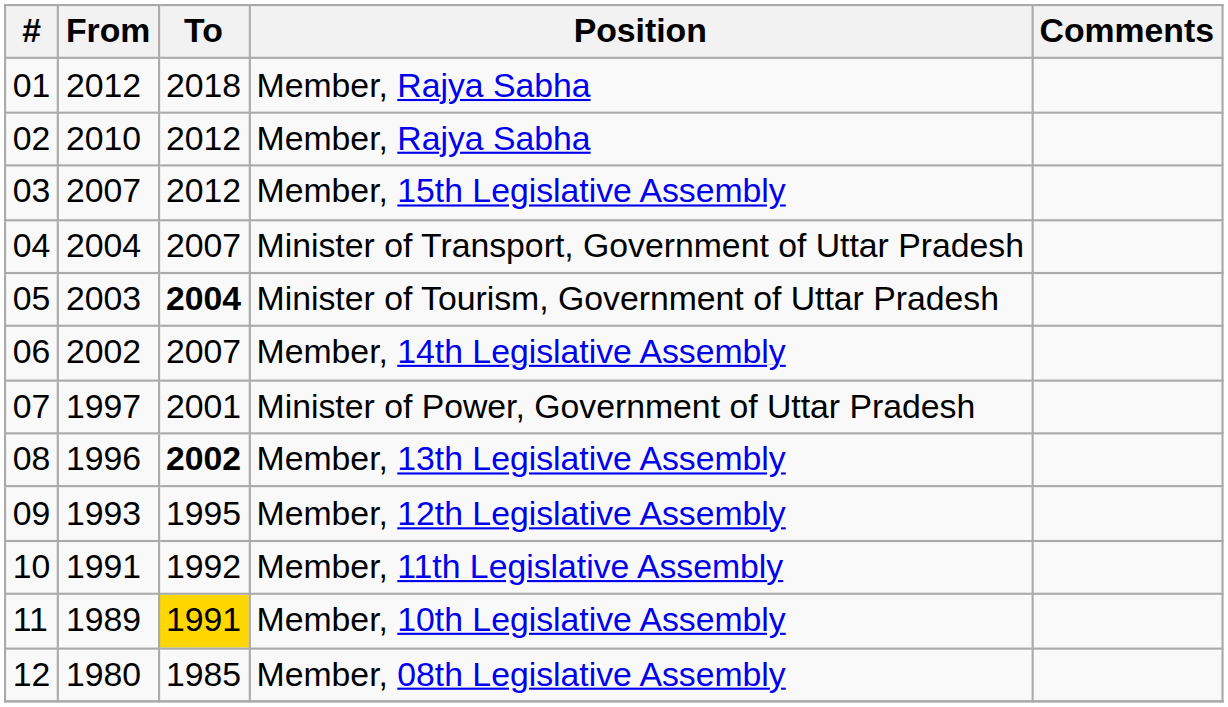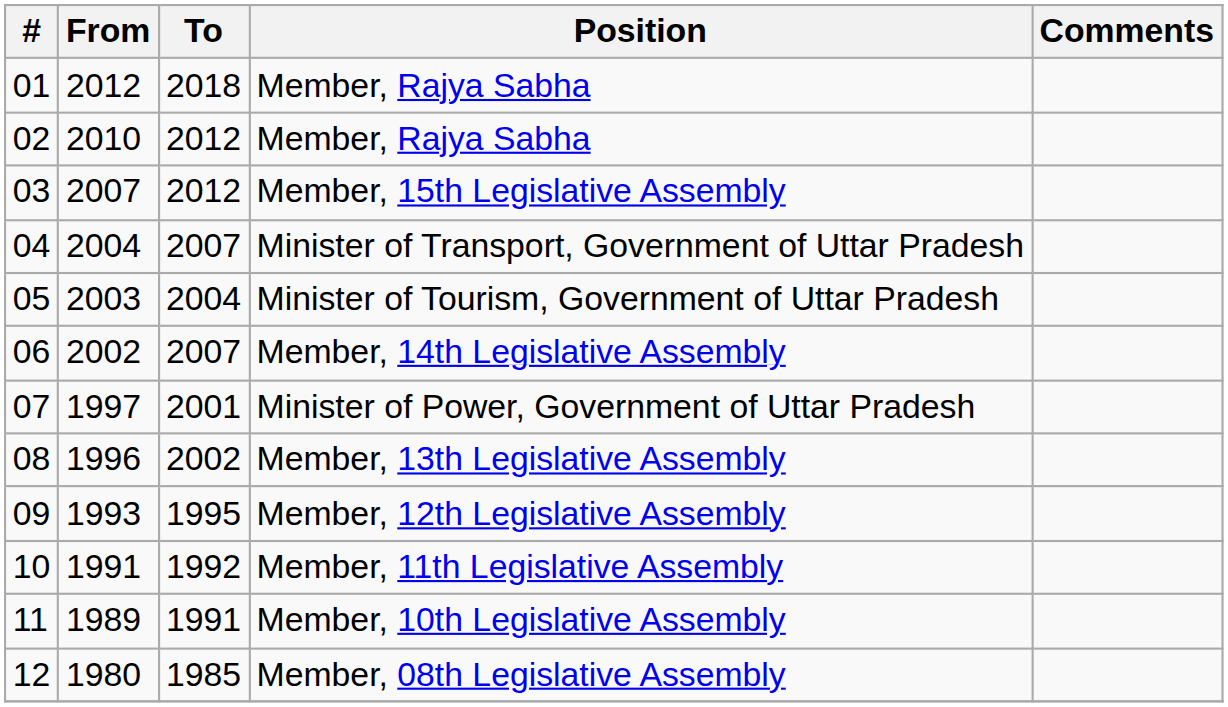(203, 298) bold -> (203, 298) normal
(203, 459) bold -> (203, 459) normal
(203, 620) gold background -> (203, 620) no background
